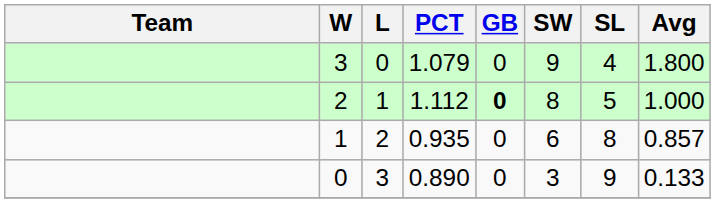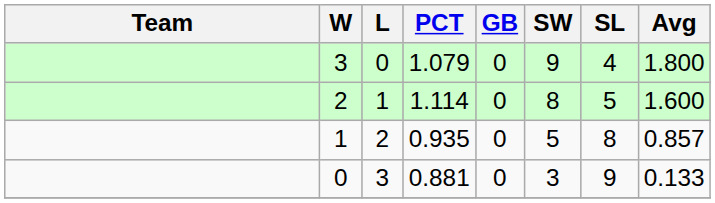(439, 100) 1.112 -> (439, 100) 1.114
(500, 100) bold -> (500, 100) normal
(674, 100) 1.000 -> (674, 100) 1.600
(553, 139) 6 -> (553, 139) 5
(439, 178) 0.890 -> (439, 178) 0.881
